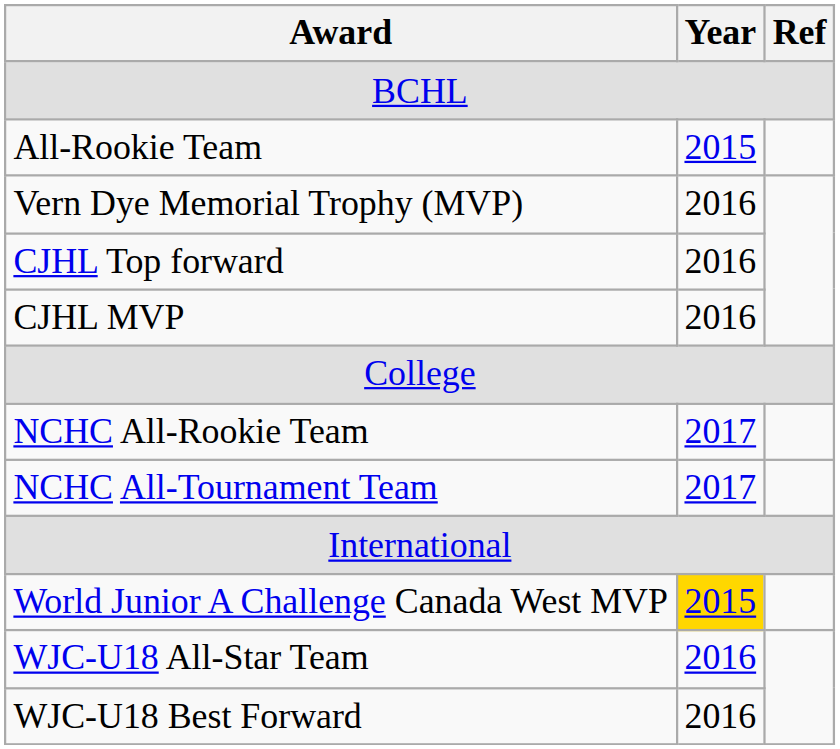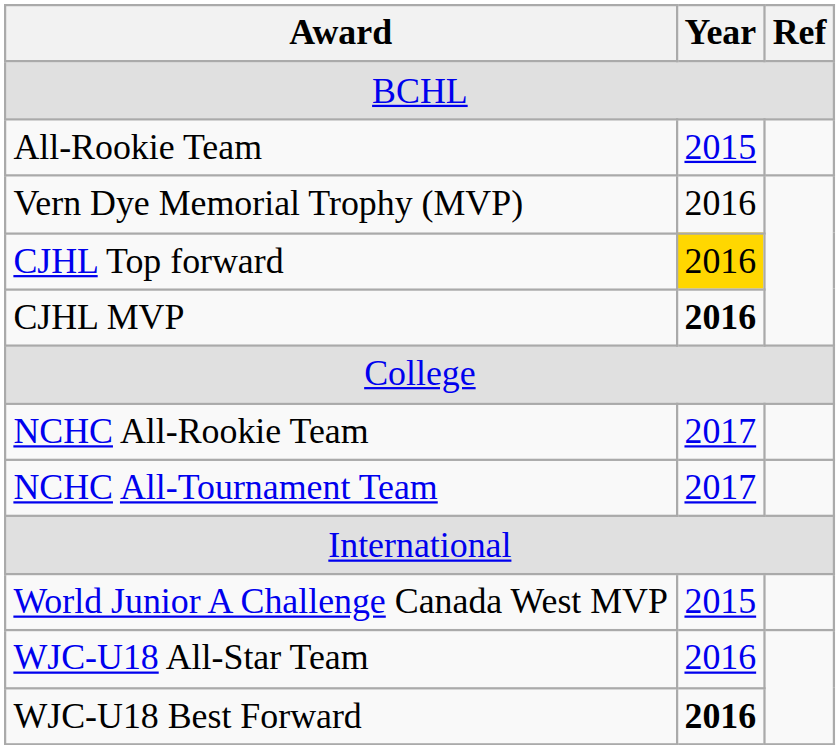(720, 260) no background -> (720, 260) gold background
(720, 317) normal -> (720, 317) bold
(720, 601) gold background -> (720, 601) no background
(720, 714) normal -> (720, 715) bold
